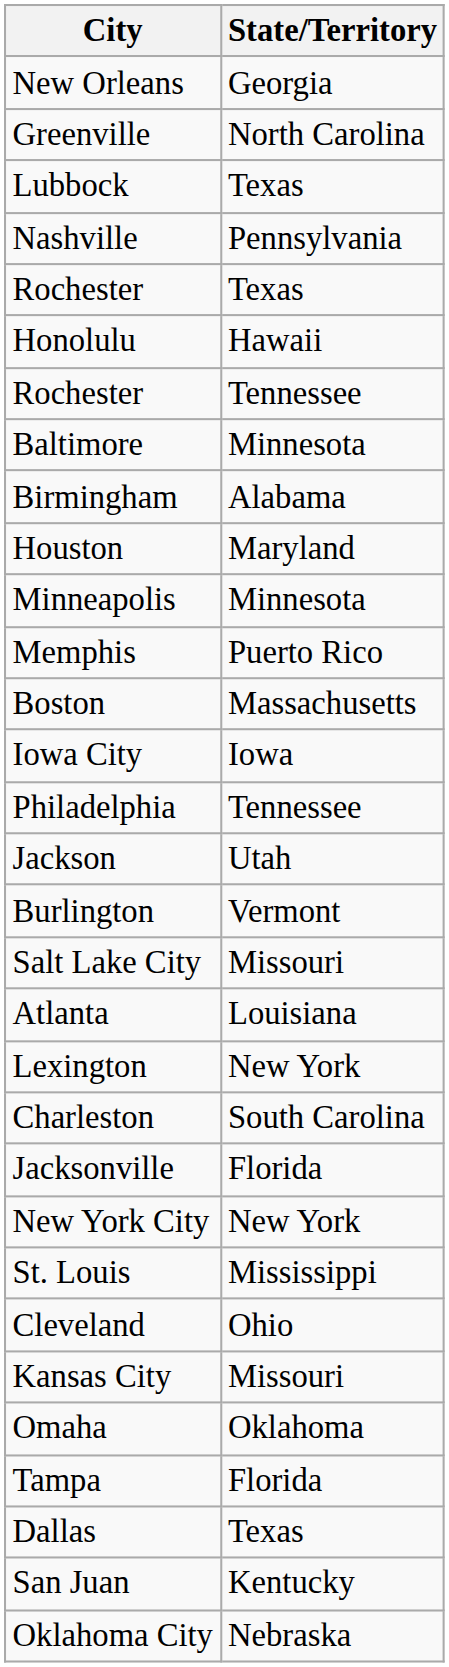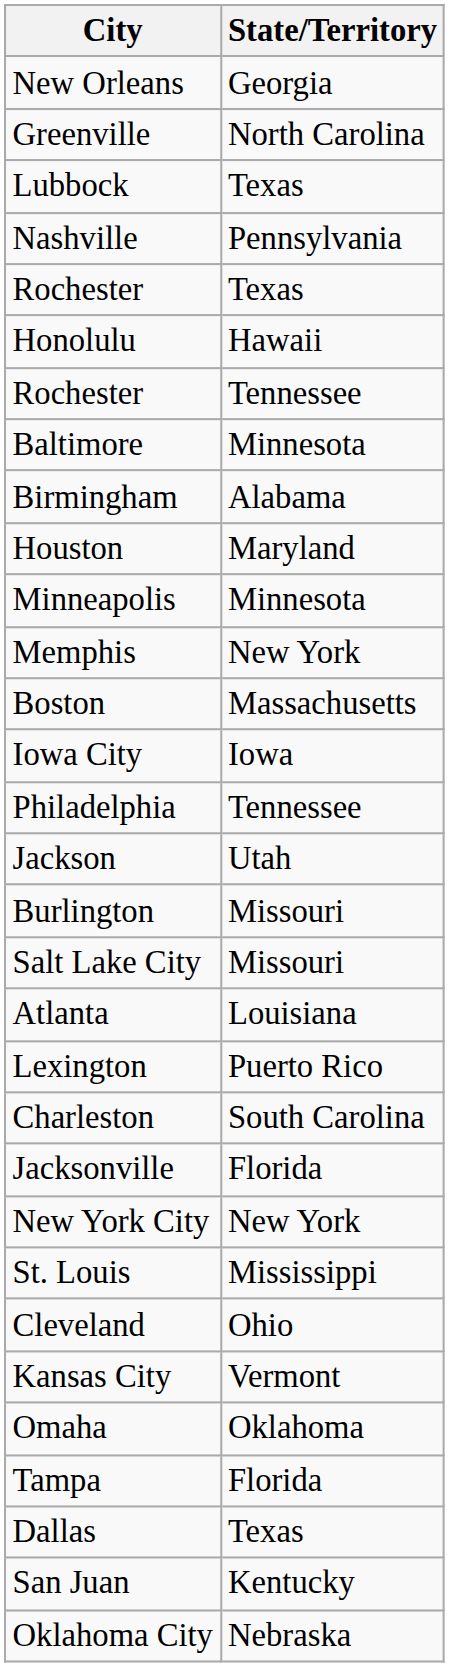(305, 651) Puerto Rico -> (294, 651) New York
(284, 910) Vermont -> (286, 910) Missouri
(294, 1065) New York -> (305, 1065) Puerto Rico
(286, 1376) Missouri -> (284, 1376) Vermont
